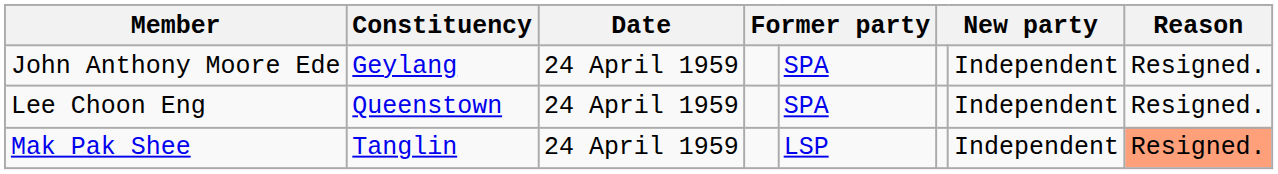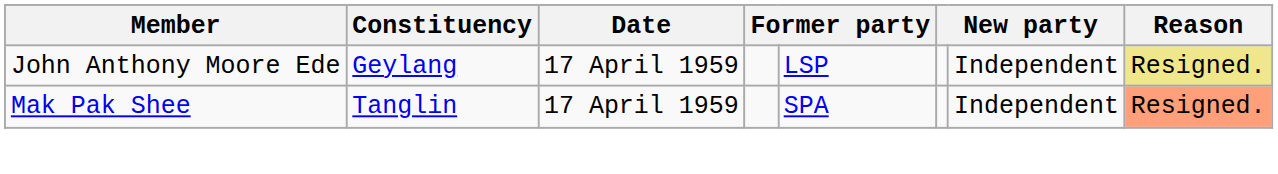(641, 66) 24 April 1959 -> (641, 66) 17 April 1959
(806, 66) SPA -> (806, 66) LSP
(1198, 66) no background -> (1198, 66) khaki background
- row: (108, 107)
(641, 147) 24 April 1959 -> (641, 107) 17 April 1959
(806, 147) LSP -> (806, 107) SPA
